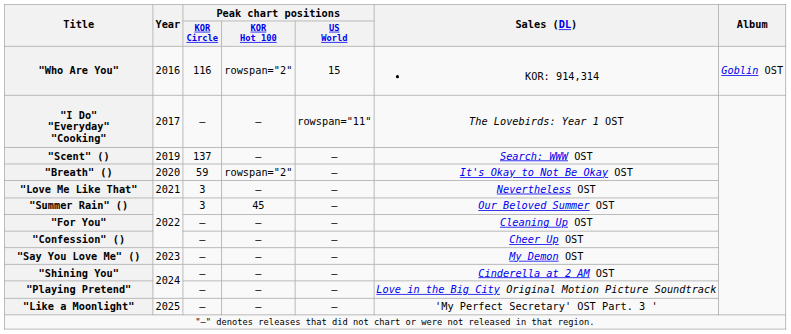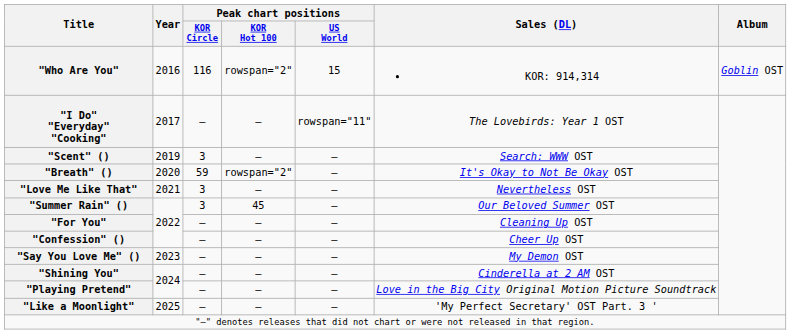(202, 156) 137 -> (202, 156) 3
